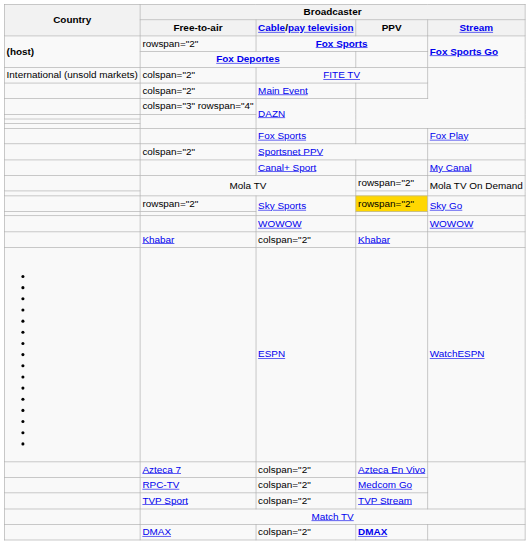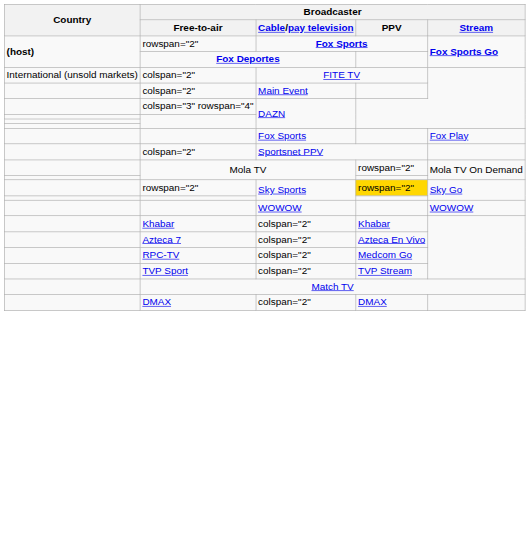- row: (198, 167)
- row: (198, 354)
(373, 532) bold -> (372, 302) normal
